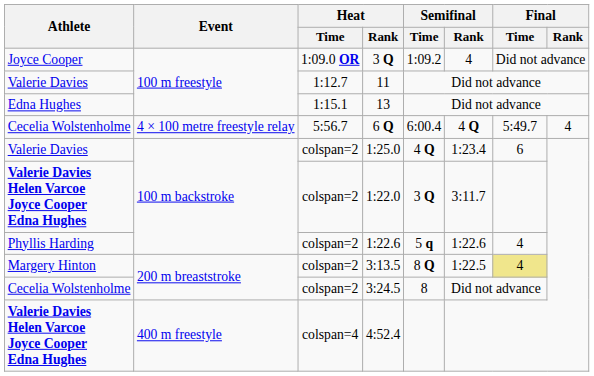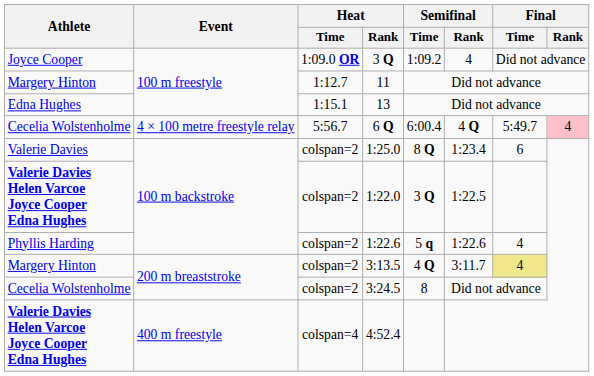(48, 82) Valerie Davies -> (52, 82) Margery Hinton
(568, 127) no background -> (568, 127) pink background
(424, 150) 4 Q -> (424, 150) 8 Q
(469, 197) 3:11.7 -> (469, 197) 1:22.5
(424, 266) 8 Q -> (424, 266) 4 Q
(469, 266) 1:22.5 -> (469, 266) 3:11.7
